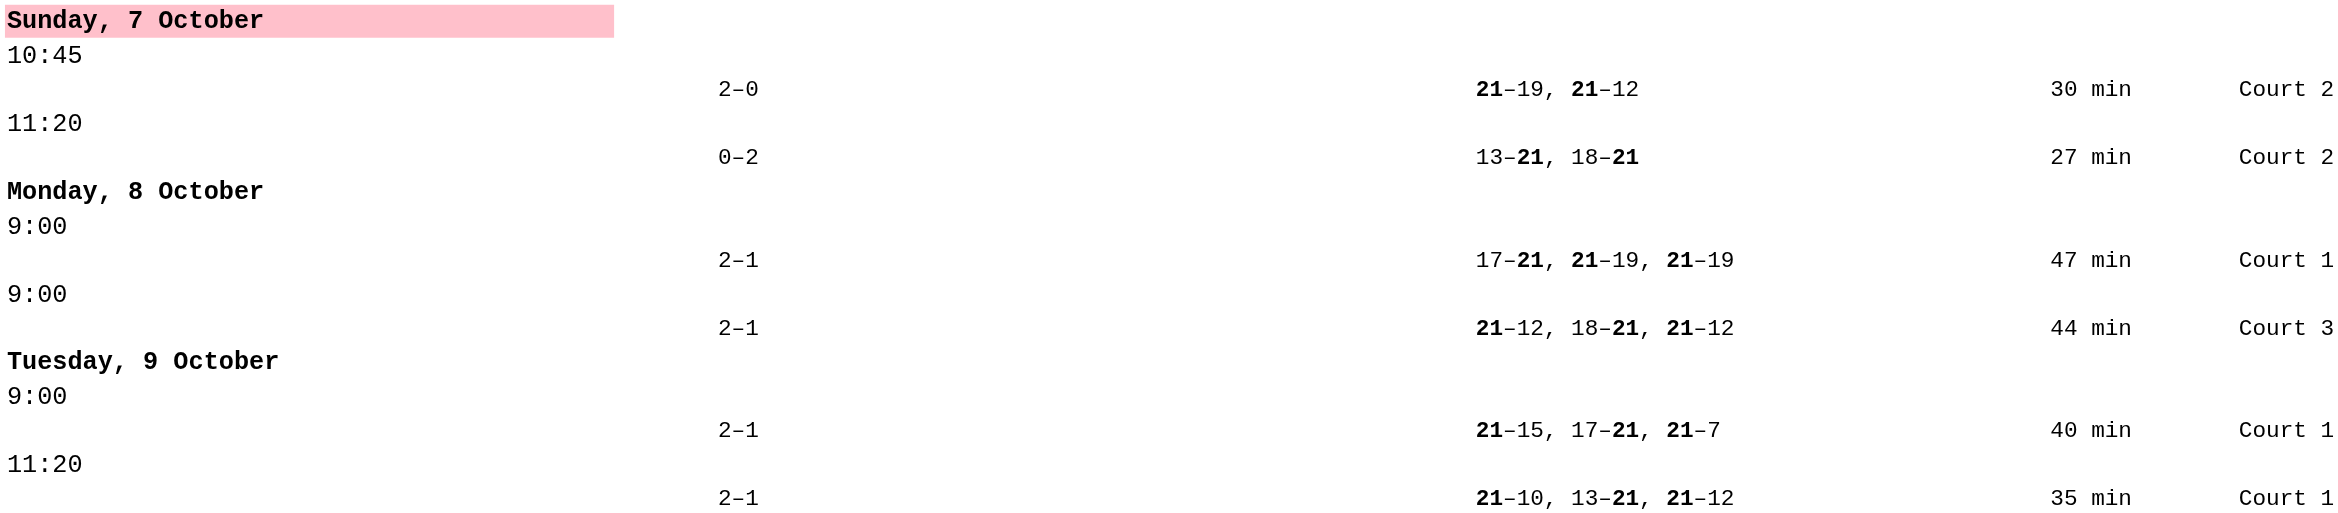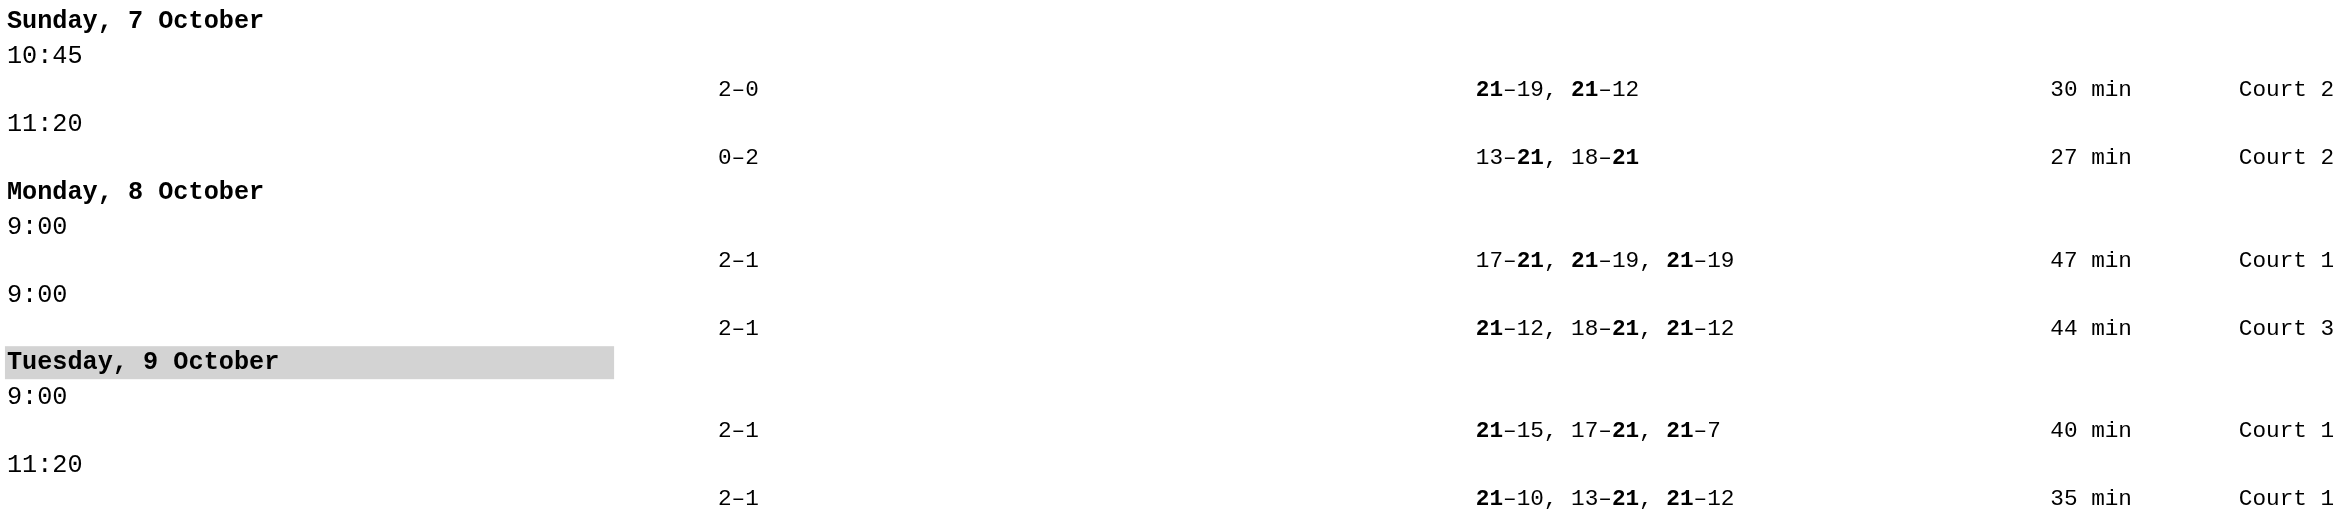(136, 21) pink background -> (136, 21) no background
(143, 363) no background -> (143, 363) lightgrey background
